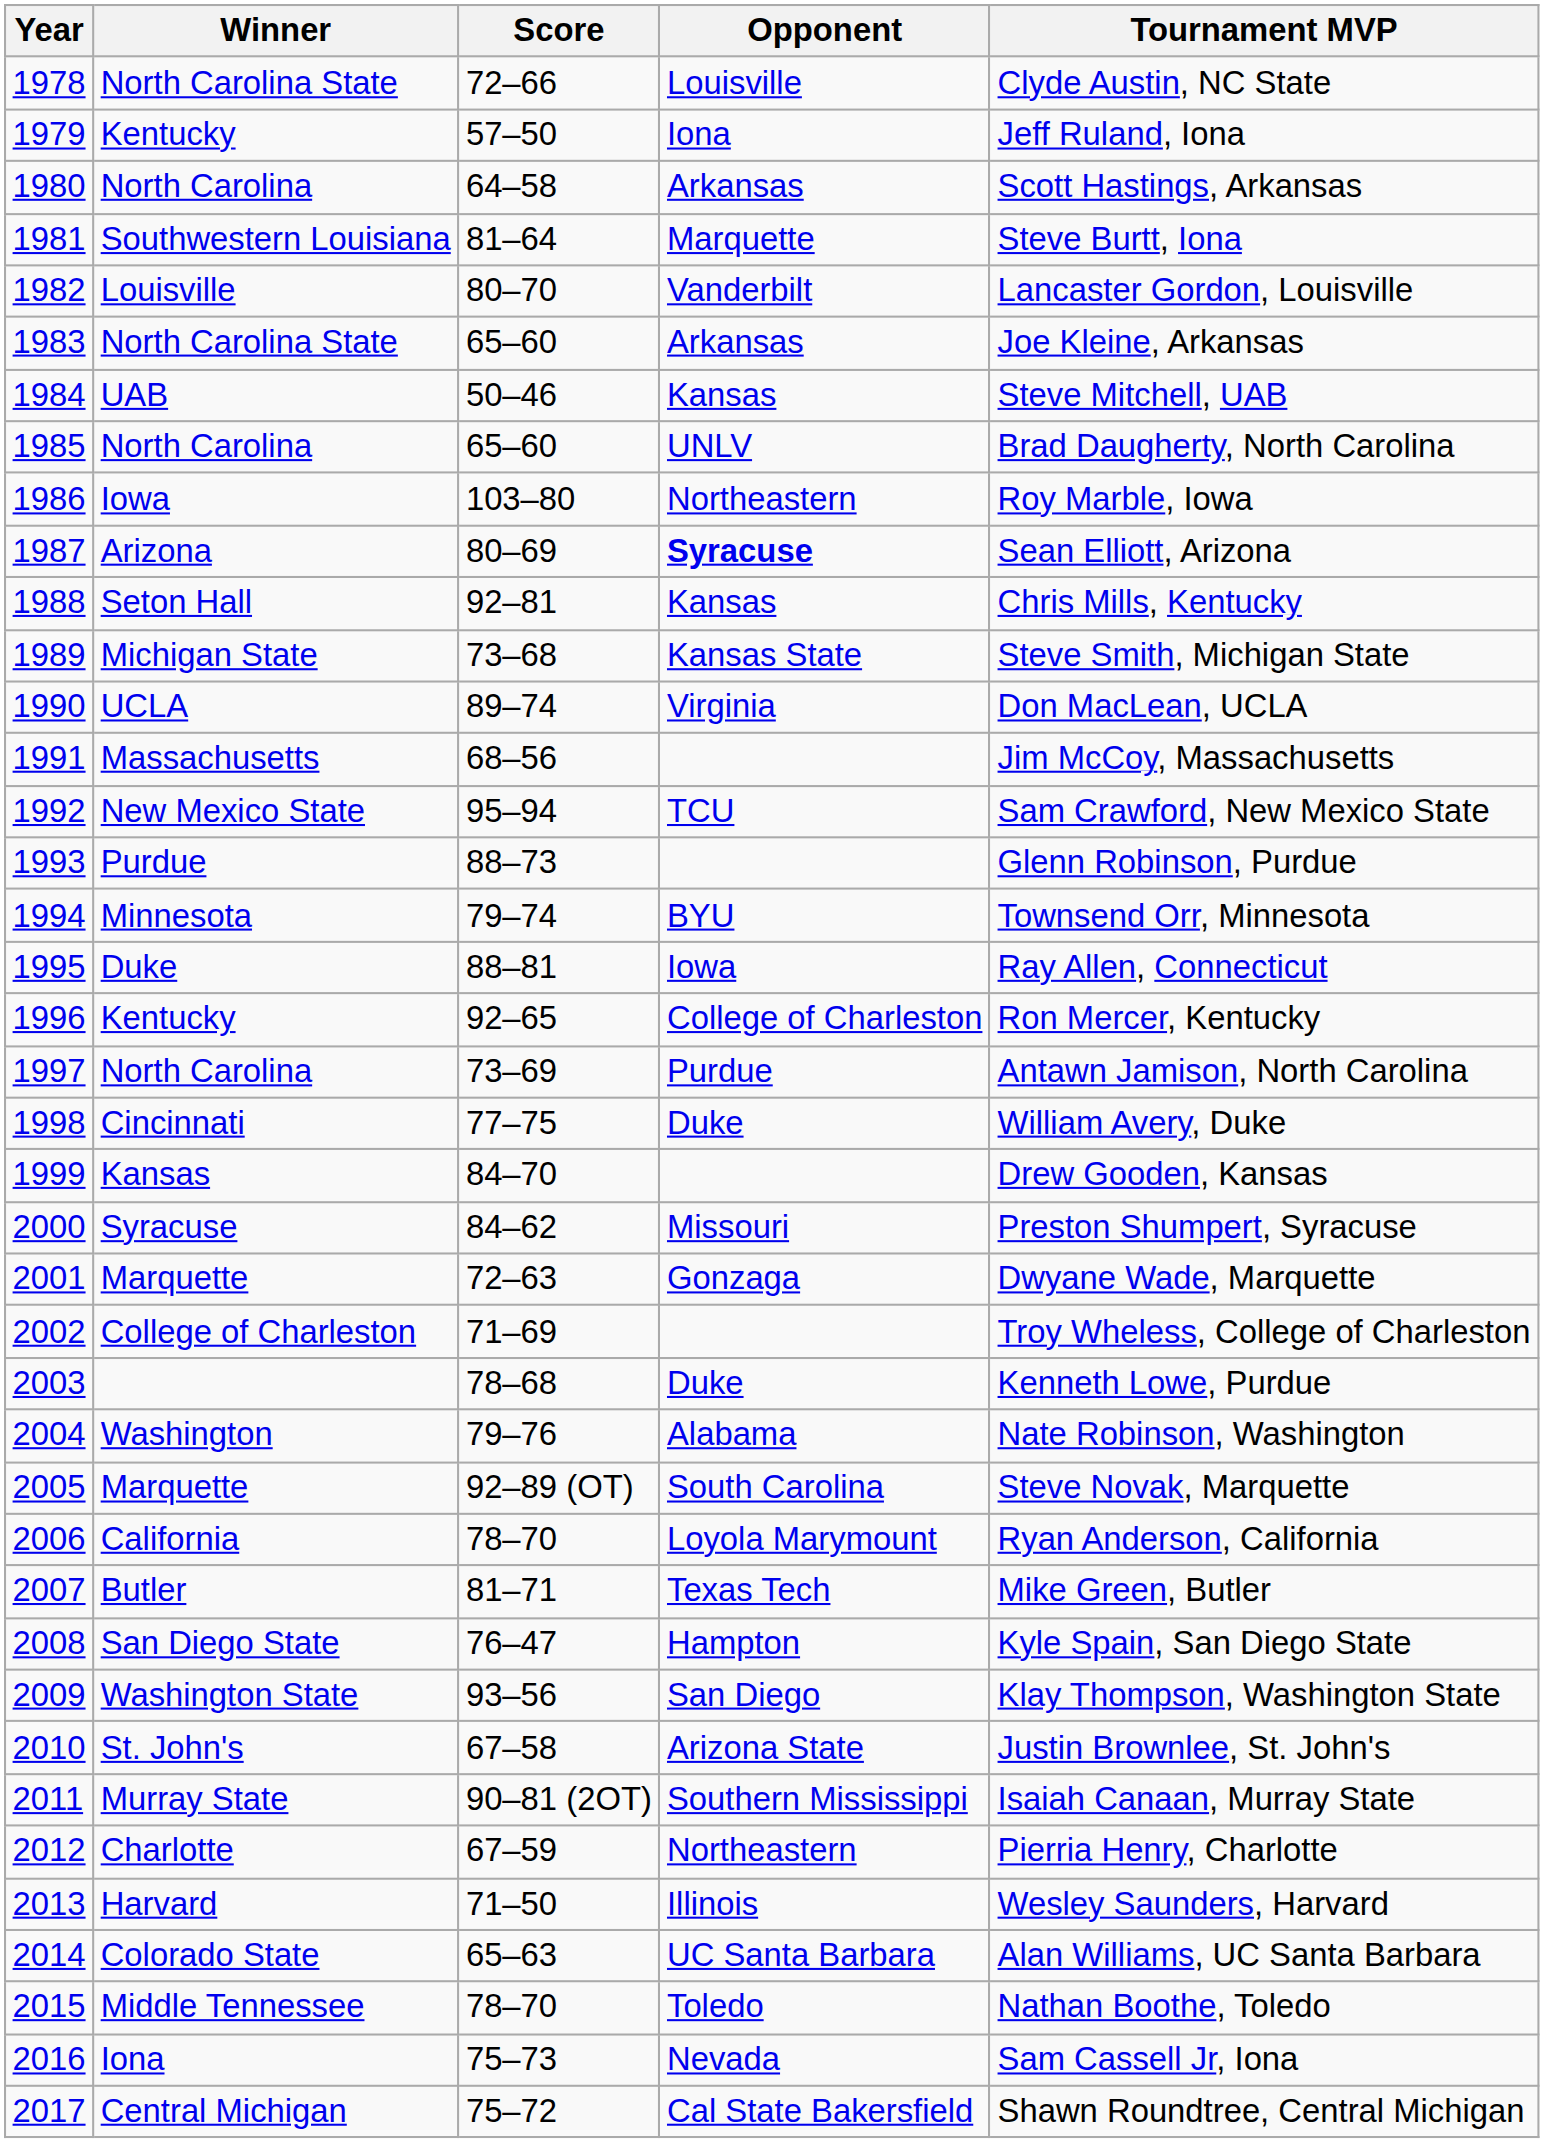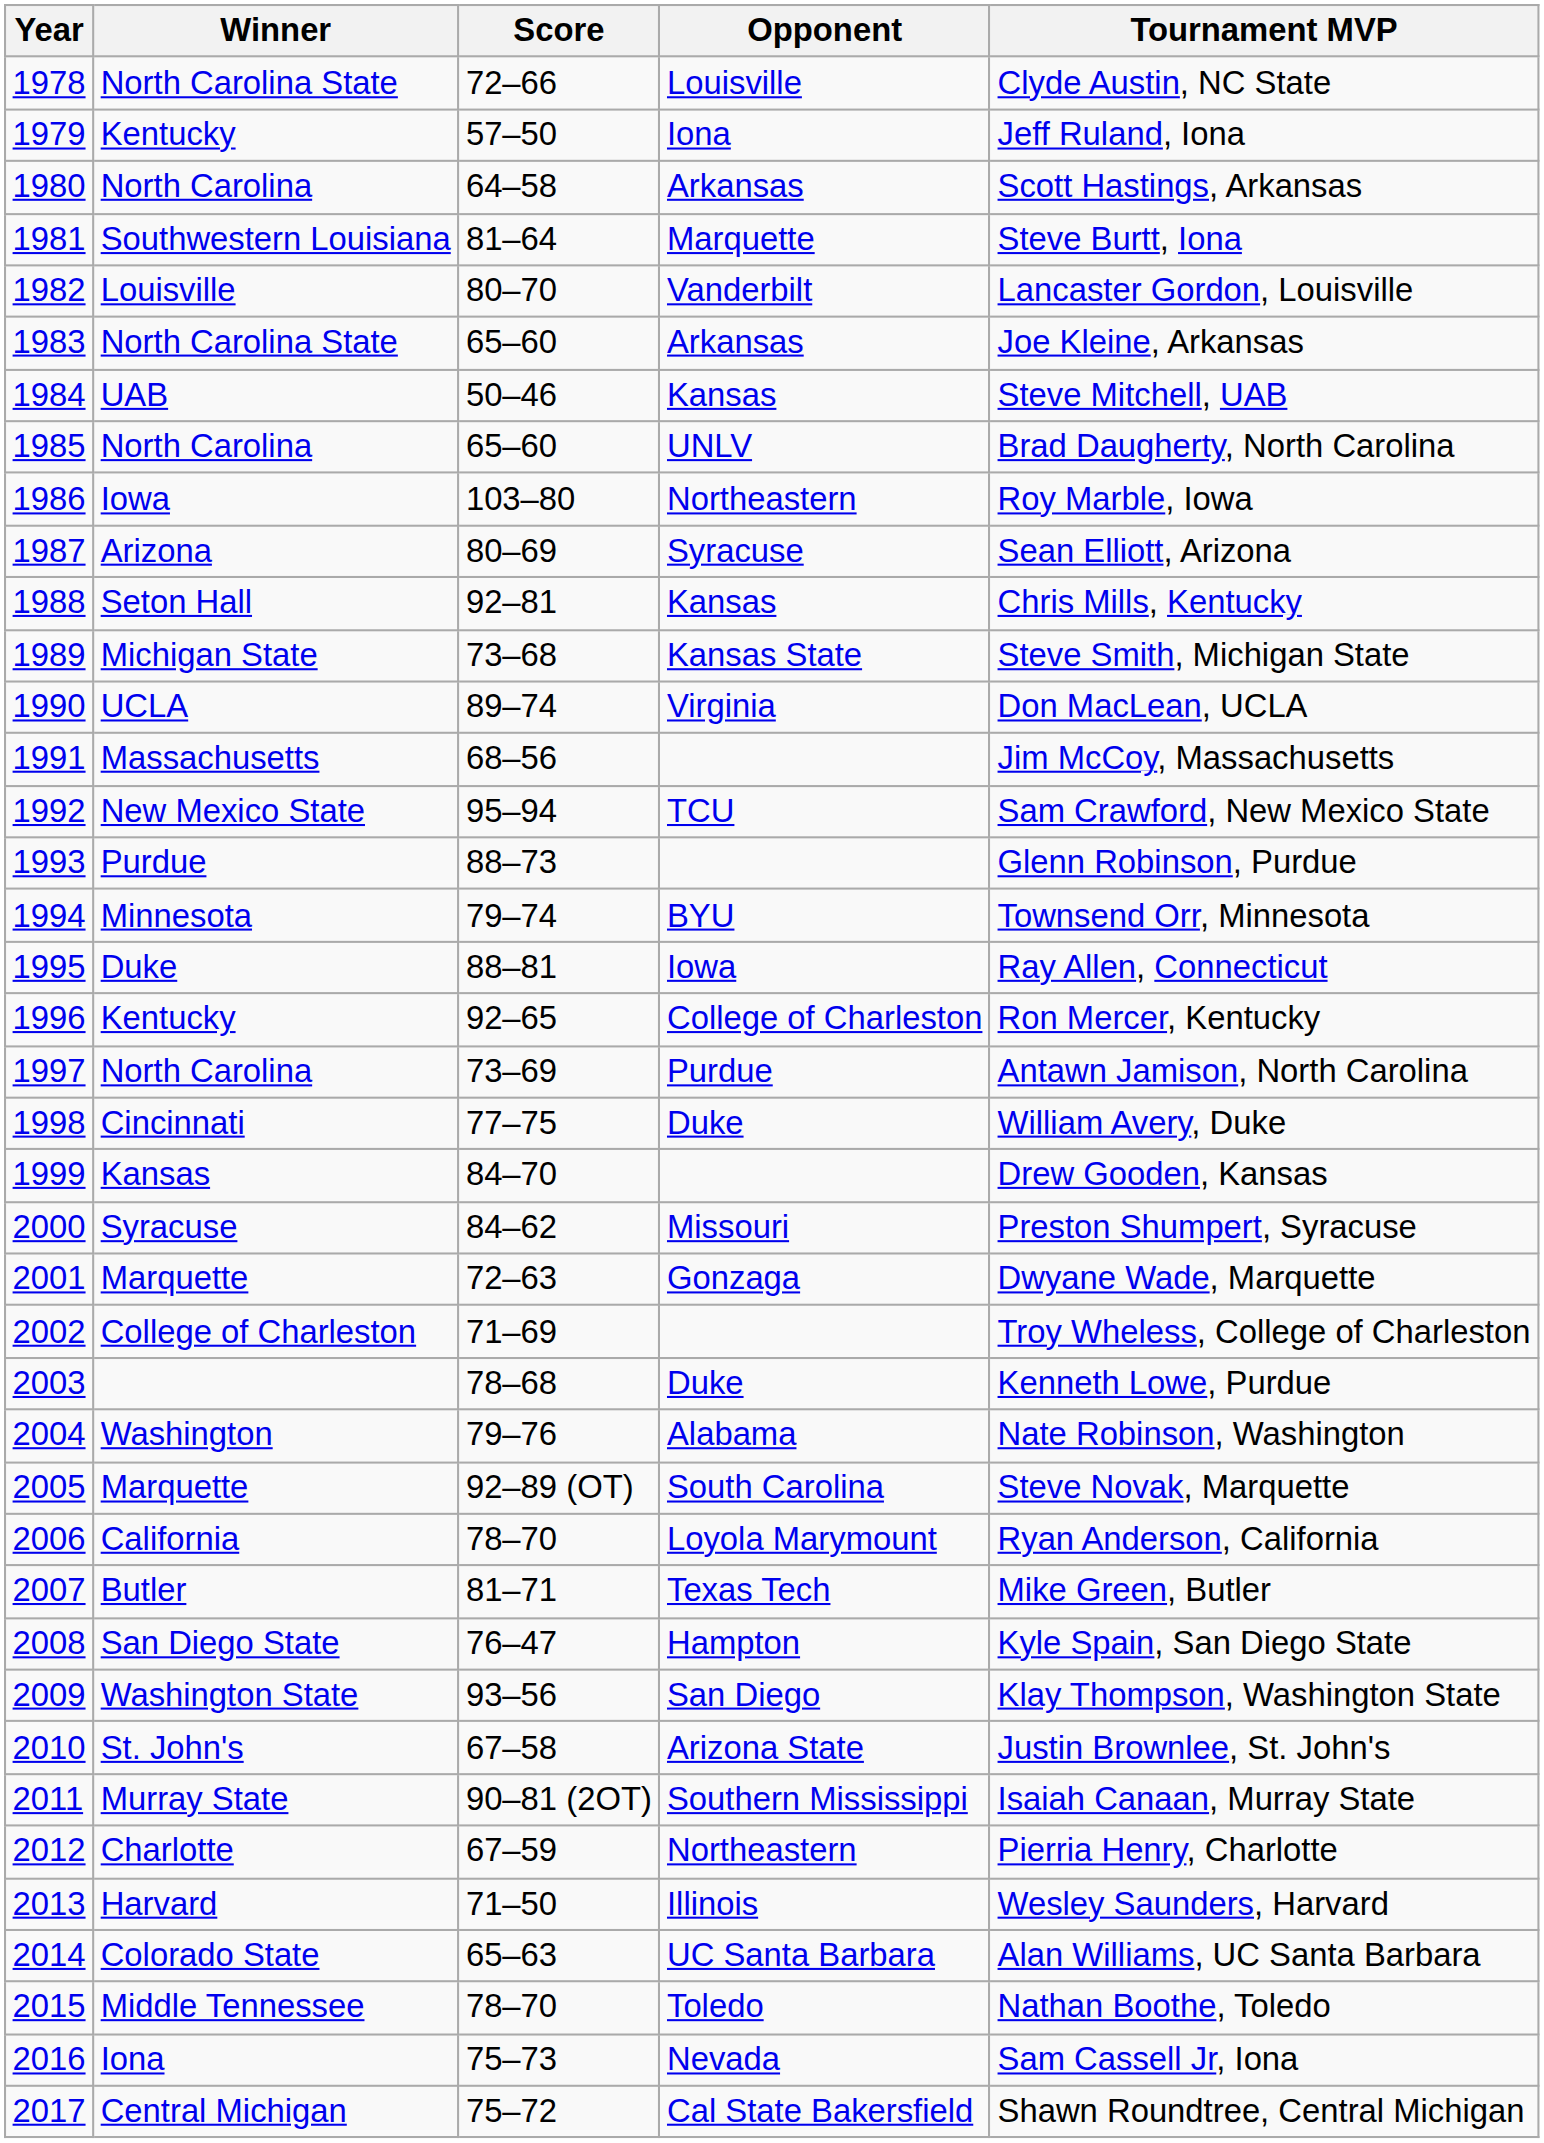(740, 550) bold -> (735, 550) normal
